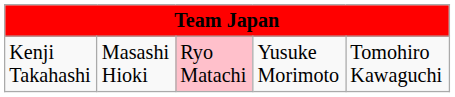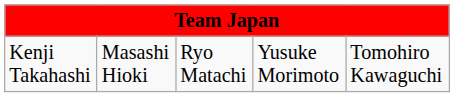(213, 63) pink background -> (213, 63) no background
